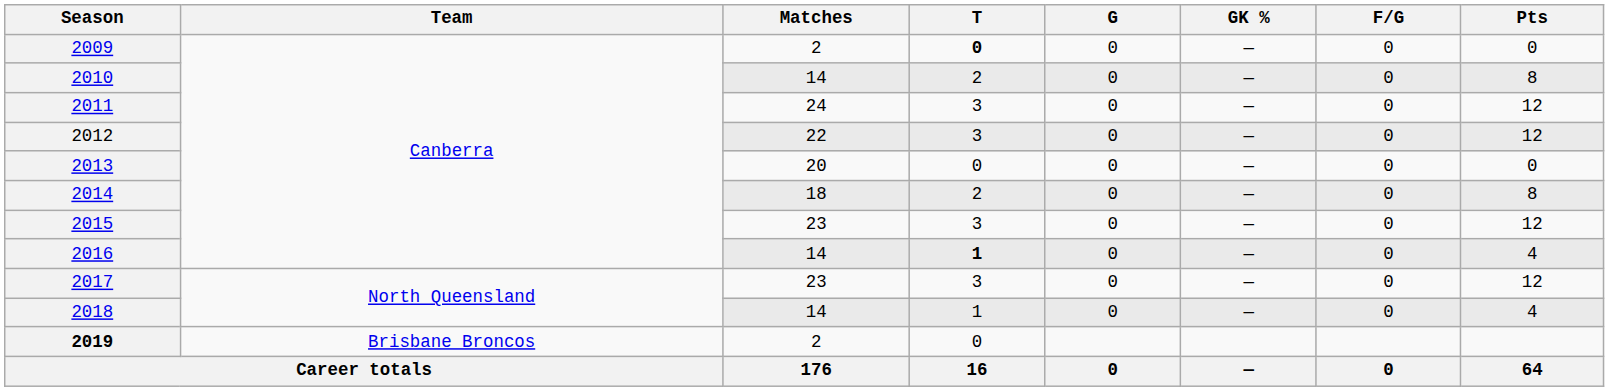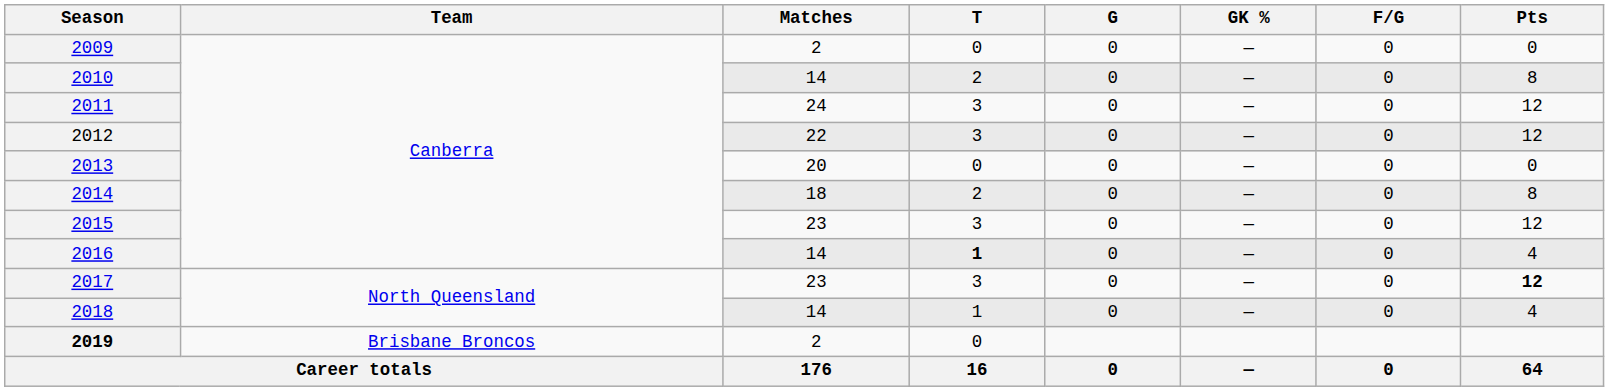(977, 48) bold -> (977, 48) normal
(1532, 283) normal -> (1532, 283) bold
